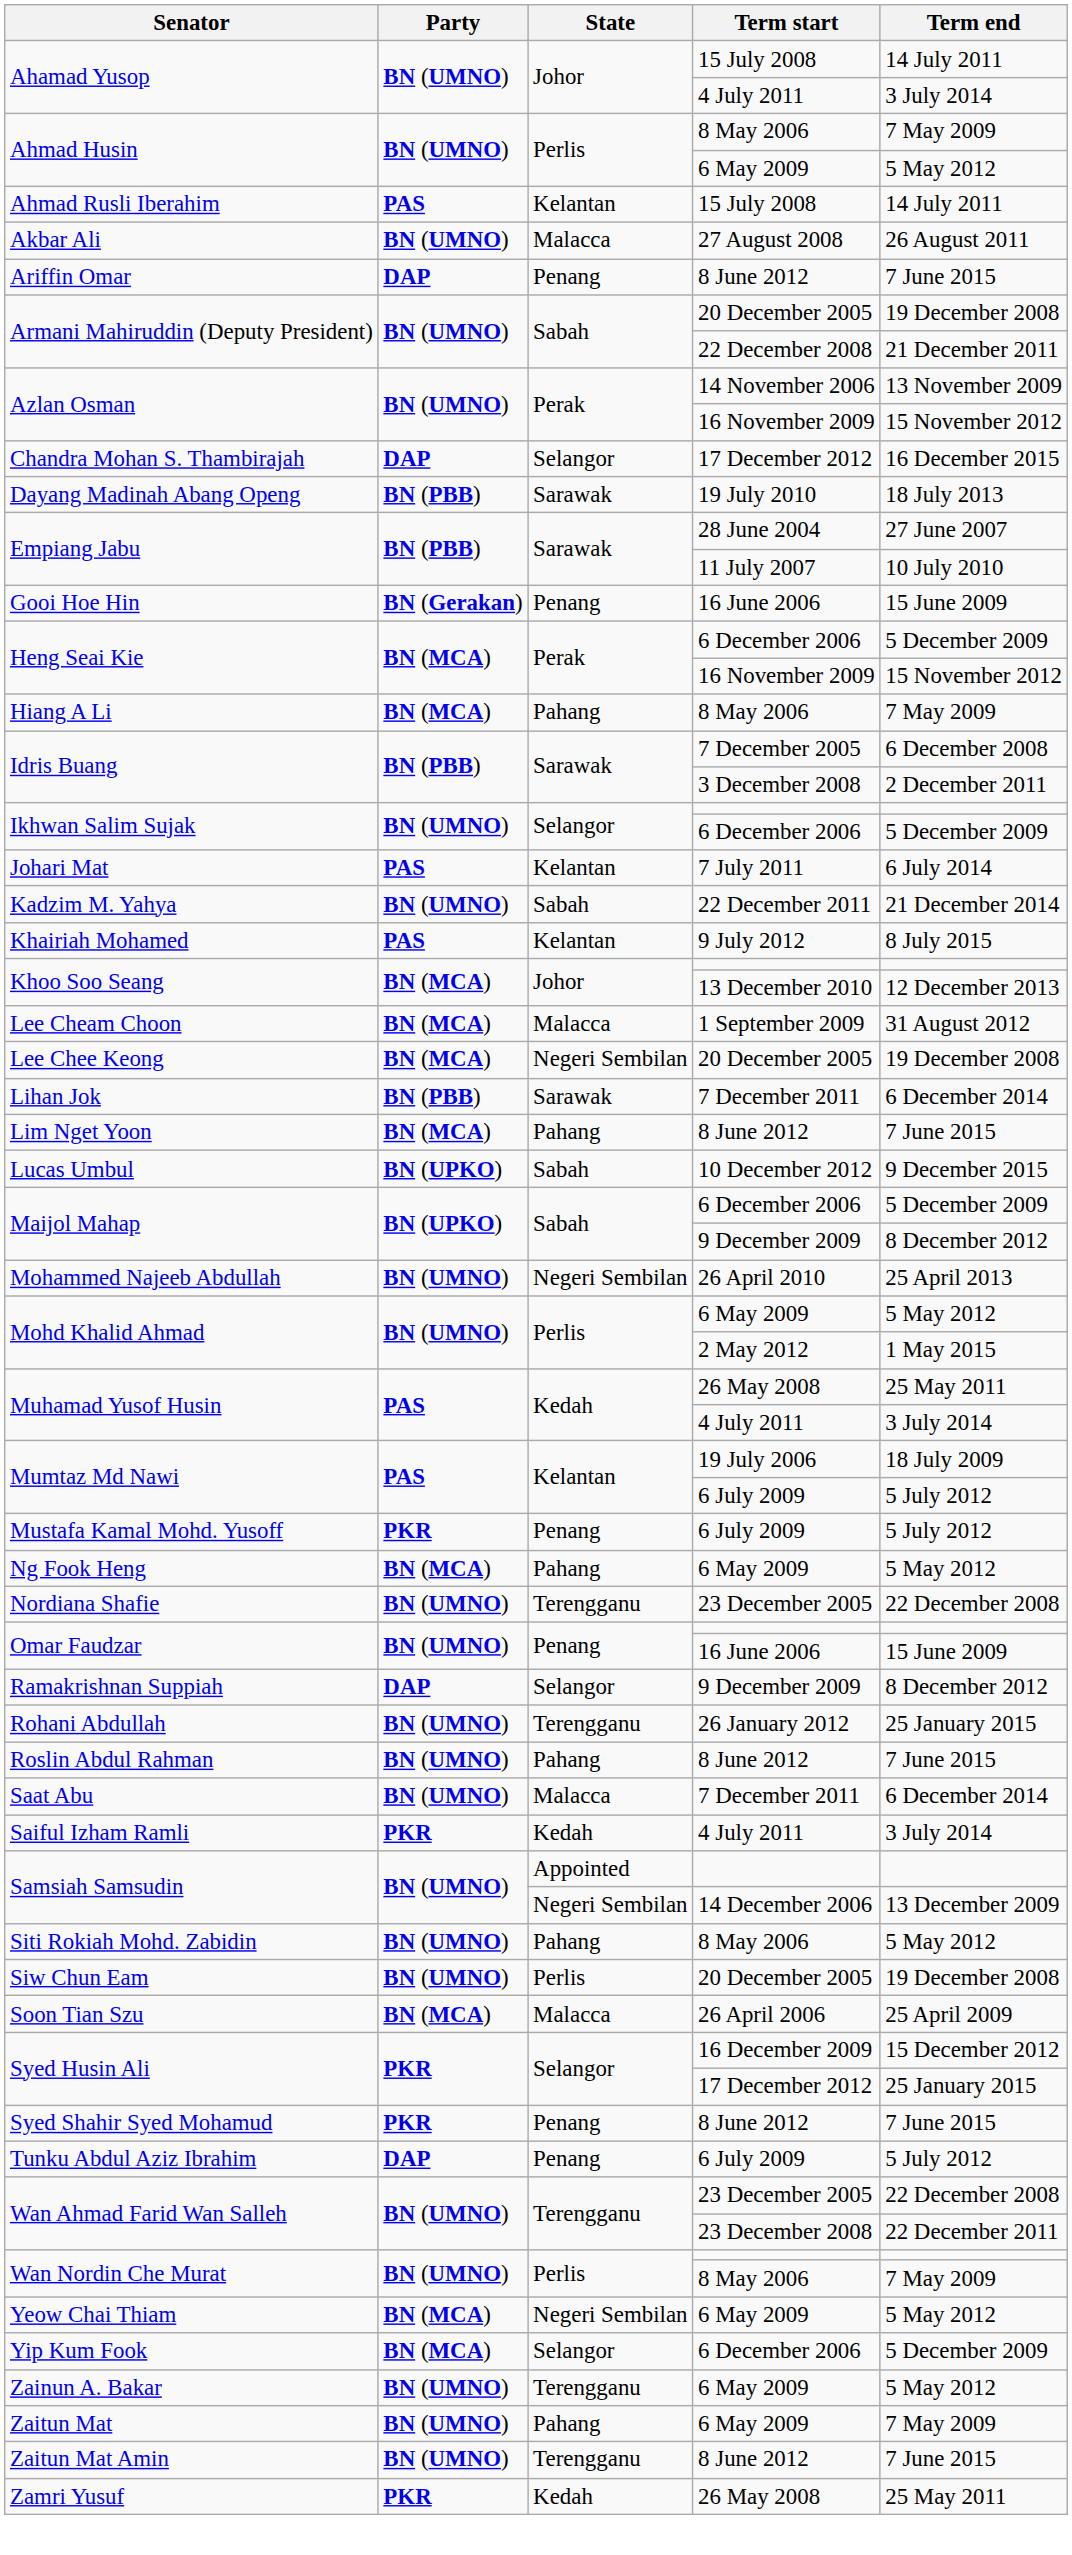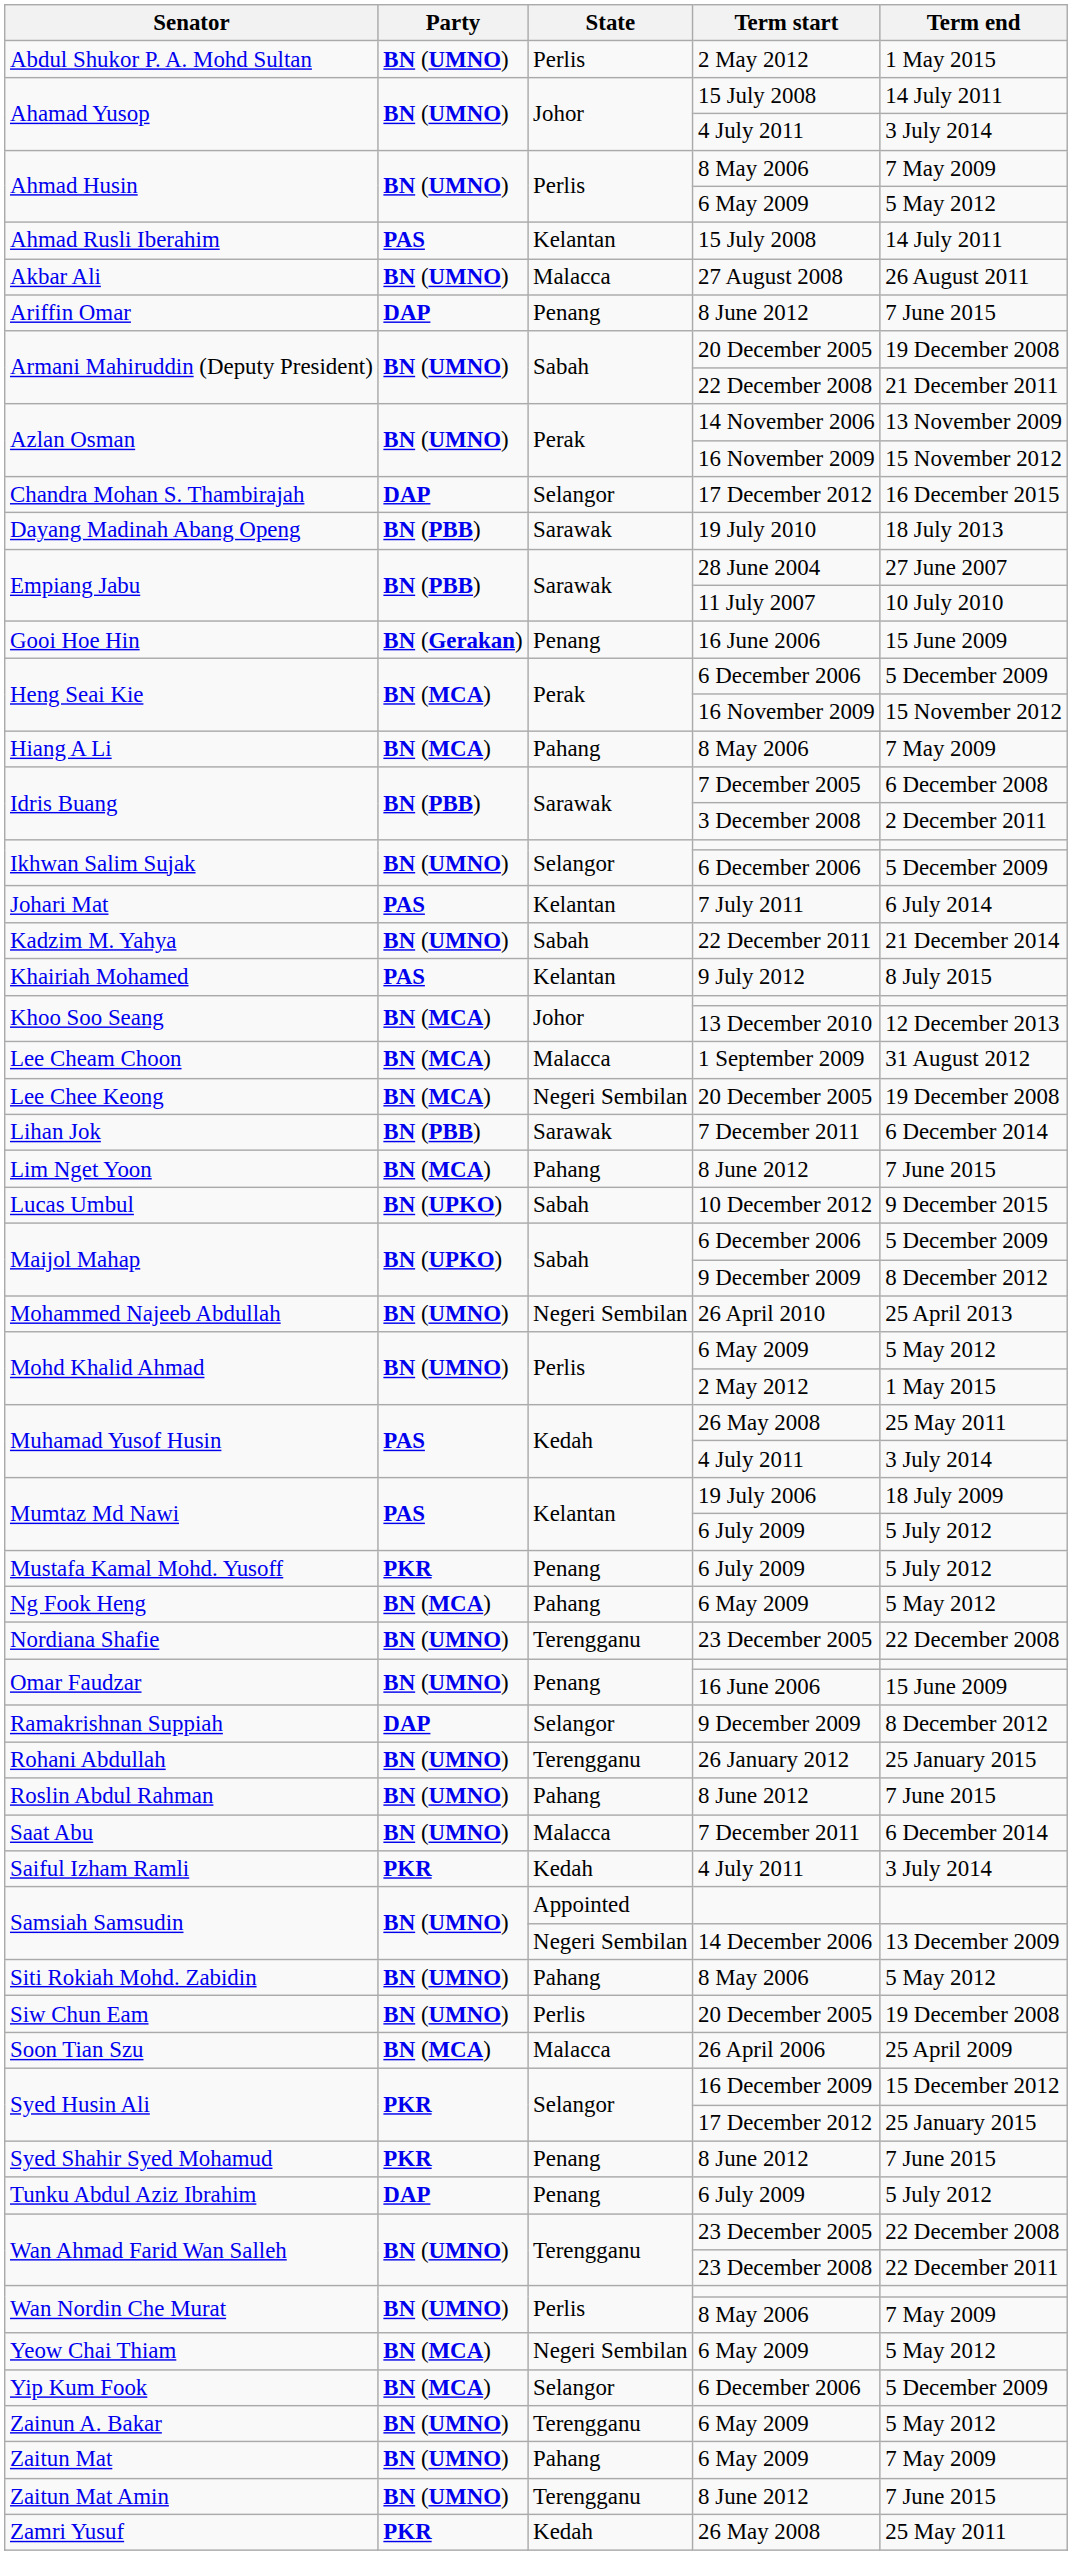+ row: (161, 58)
